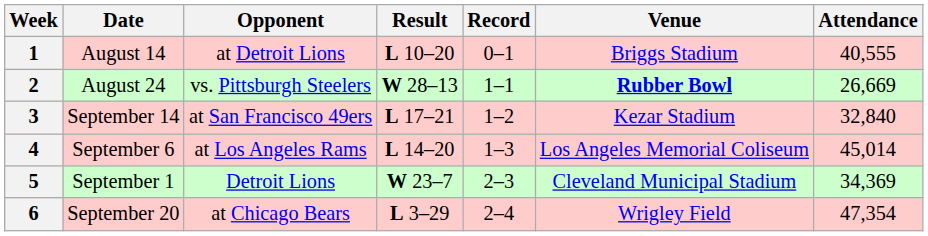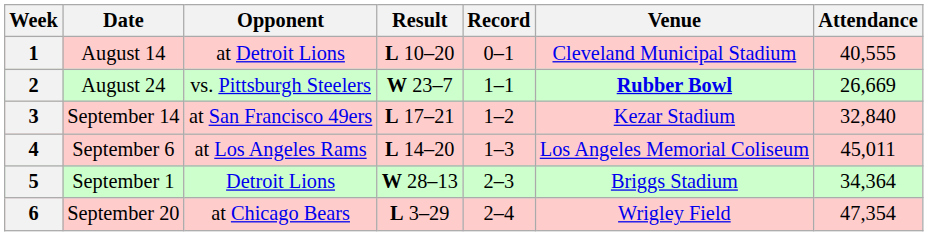(674, 52) Briggs Stadium -> (674, 52) Cleveland Municipal Stadium
(420, 85) W 28–13 -> (420, 85) W 23–7
(868, 149) 45,014 -> (868, 149) 45,011
(420, 181) W 23–7 -> (420, 181) W 28–13
(674, 181) Cleveland Municipal Stadium -> (674, 181) Briggs Stadium
(868, 181) 34,369 -> (868, 181) 34,364
